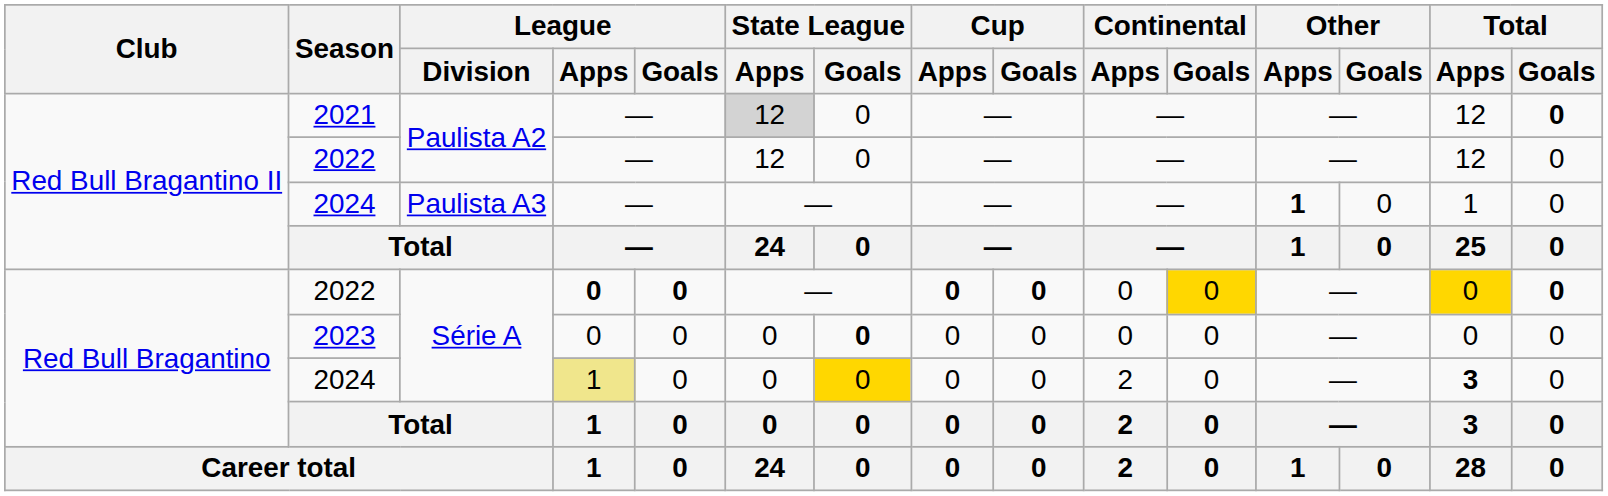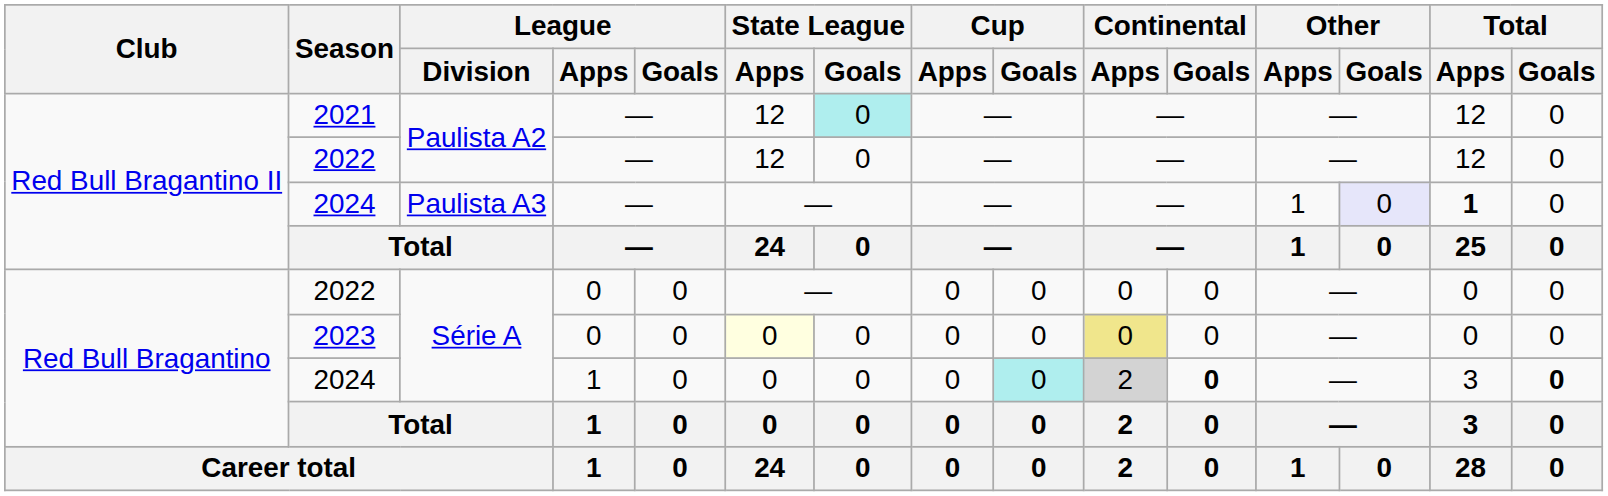(770, 114) lightgrey background -> (770, 114) no background
(863, 114) no background -> (863, 114) paleturquoise background
(1557, 114) bold -> (1557, 114) normal
(1298, 203) bold -> (1298, 203) normal
(1384, 203) no background -> (1384, 203) lavender background
(1470, 203) normal -> (1470, 203) bold
(594, 291) bold -> (594, 291) normal
(680, 291) bold -> (680, 291) normal
(953, 291) bold -> (953, 291) normal
(1039, 291) bold -> (1039, 291) normal
(1212, 291) gold background -> (1212, 291) no background
(1470, 291) gold background -> (1470, 291) no background
(1557, 291) bold -> (1557, 291) normal
(770, 335) no background -> (770, 335) lightyellow background
(863, 335) bold -> (863, 335) normal
(1125, 335) no background -> (1125, 335) khaki background
(594, 379) khaki background -> (594, 379) no background
(863, 379) gold background -> (863, 379) no background
(1039, 379) no background -> (1039, 379) paleturquoise background
(1125, 379) no background -> (1125, 379) lightgrey background
(1212, 379) normal -> (1212, 379) bold
(1470, 379) bold -> (1470, 379) normal
(1557, 379) normal -> (1557, 379) bold
